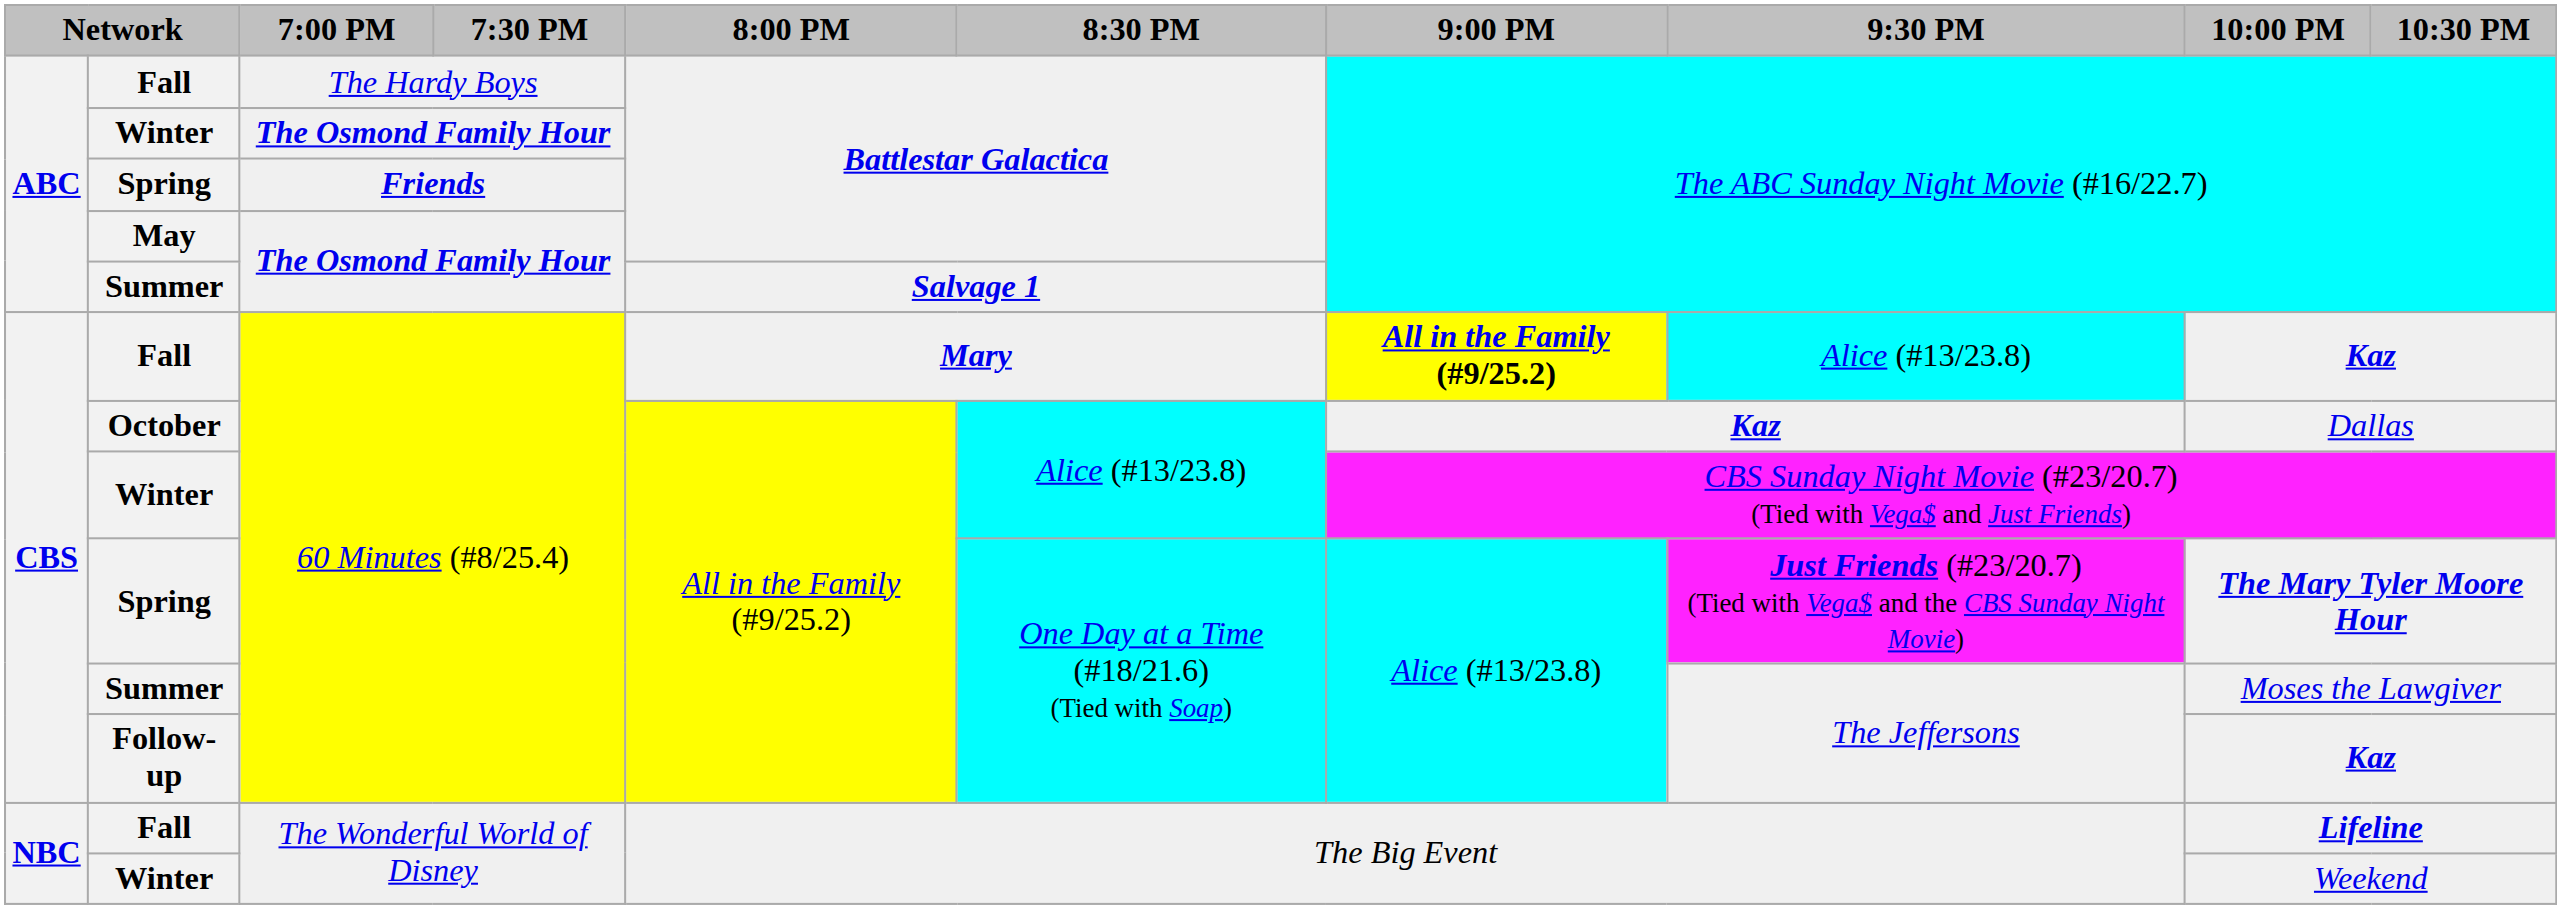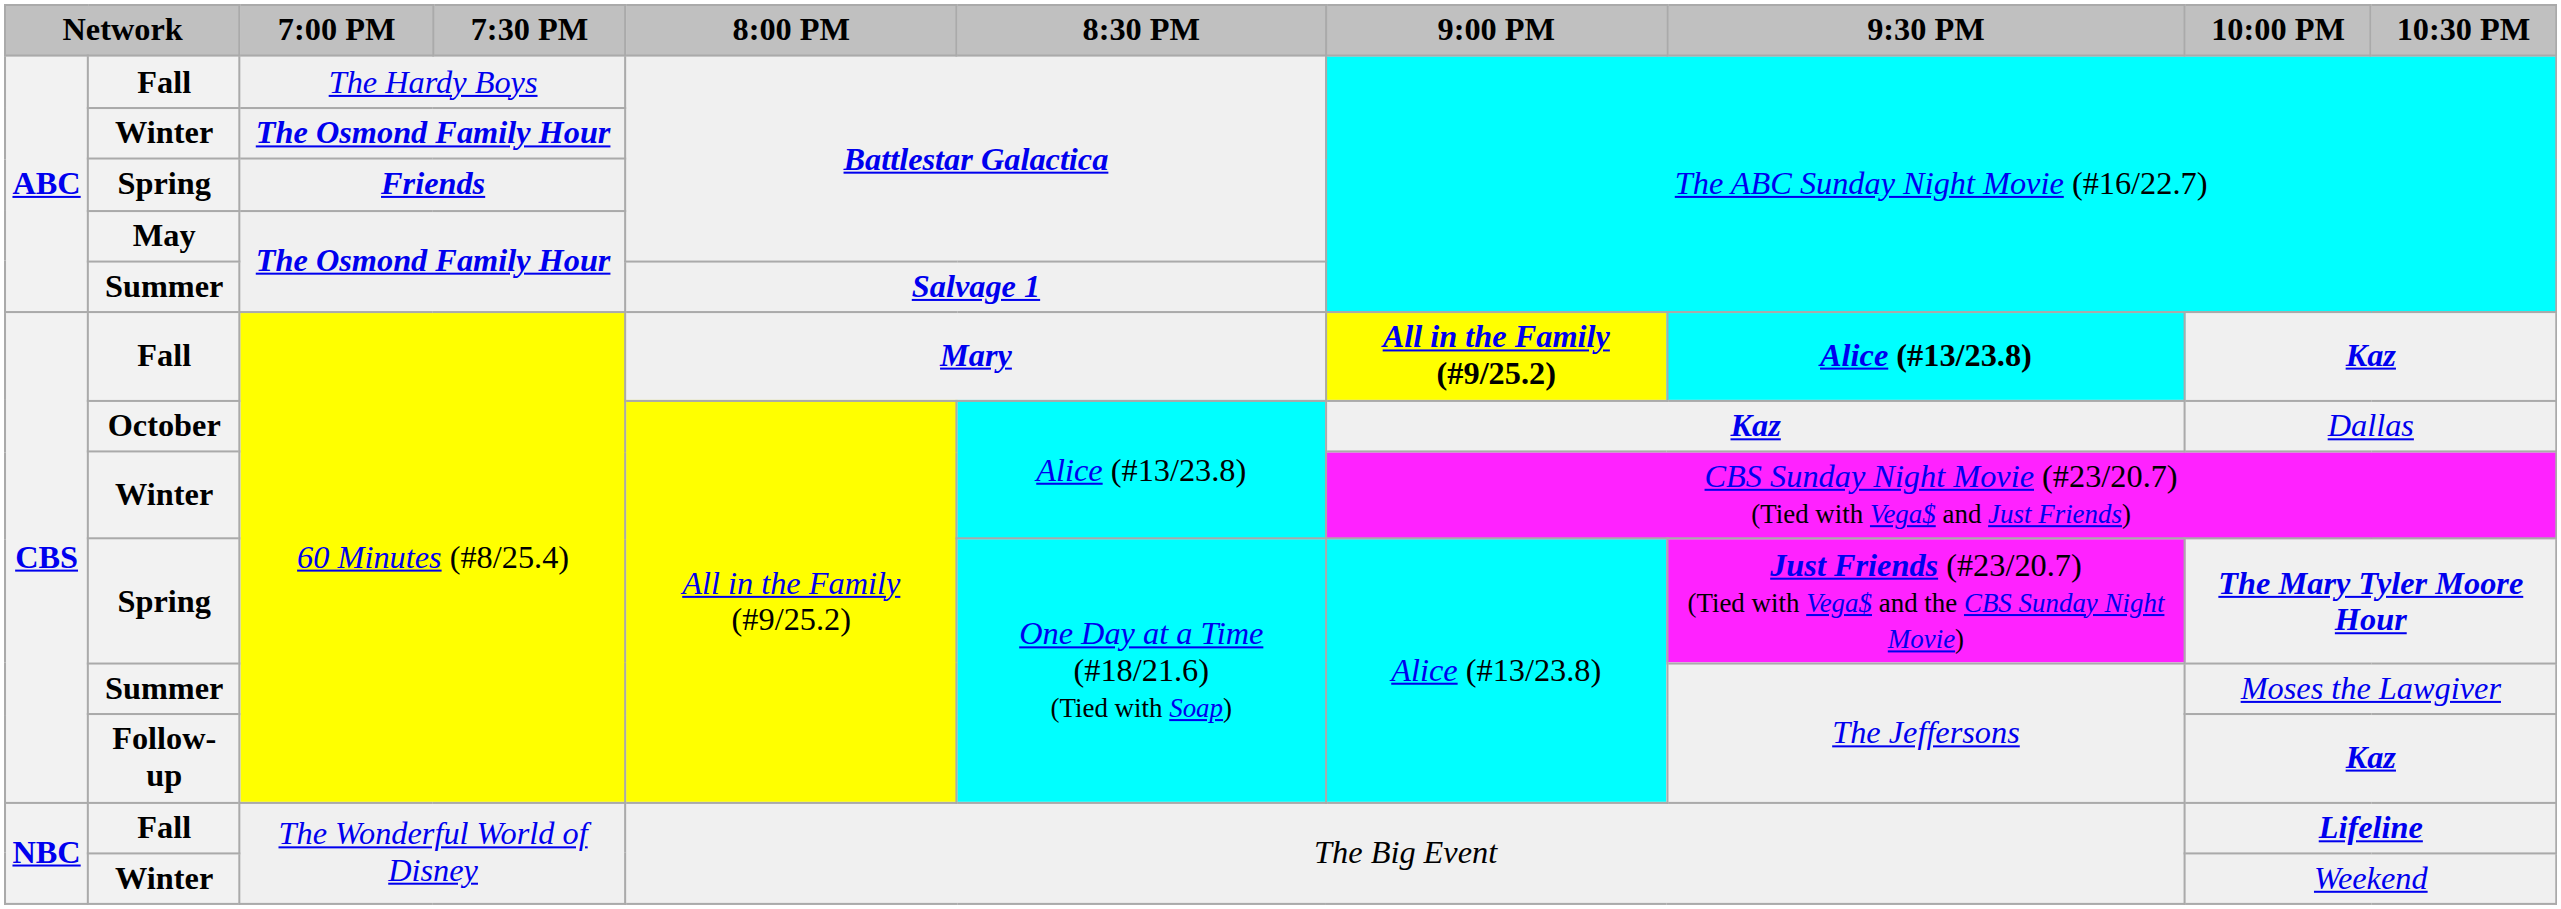(1926, 355) normal -> (1926, 355) bold
